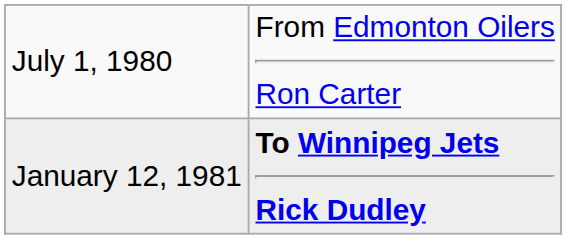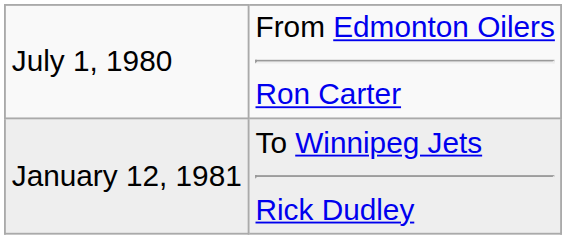(405, 175) bold -> (405, 175) normal
